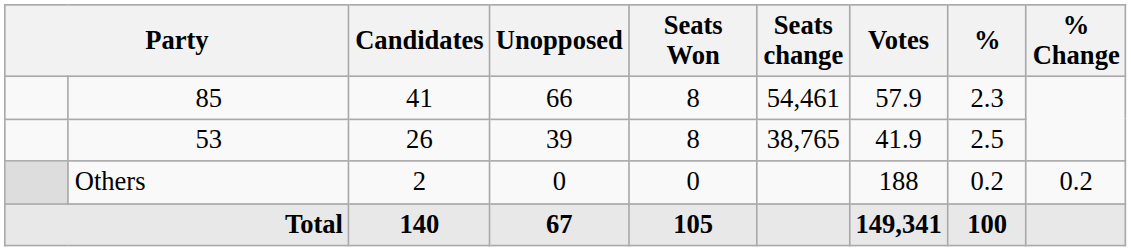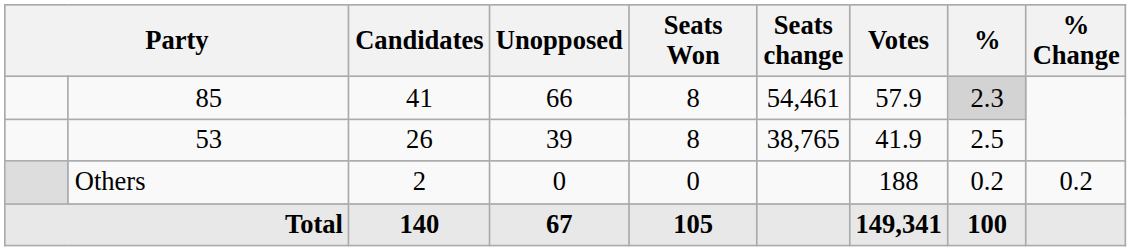(987, 97) no background -> (987, 97) lightgrey background
